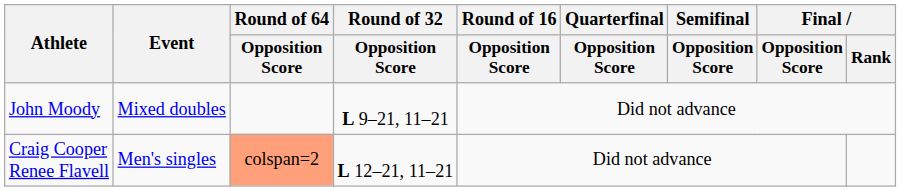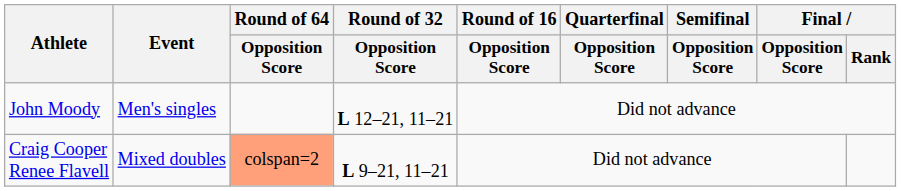(172, 108) Mixed doubles -> (167, 108) Men's singles
(395, 119) L 9–21, 11–21 -> (395, 119) L 12–21, 11–21
(167, 160) Men's singles -> (172, 160) Mixed doubles
(395, 171) L 12–21, 11–21 -> (395, 171) L 9–21, 11–21
